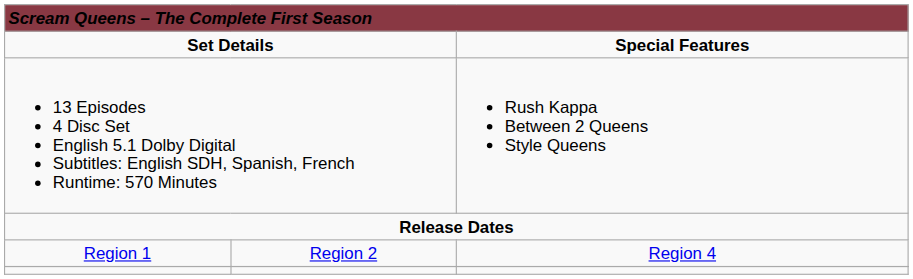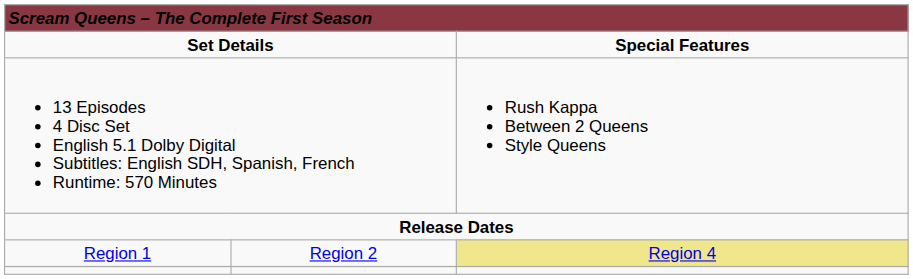(682, 253) no background -> (682, 253) khaki background
